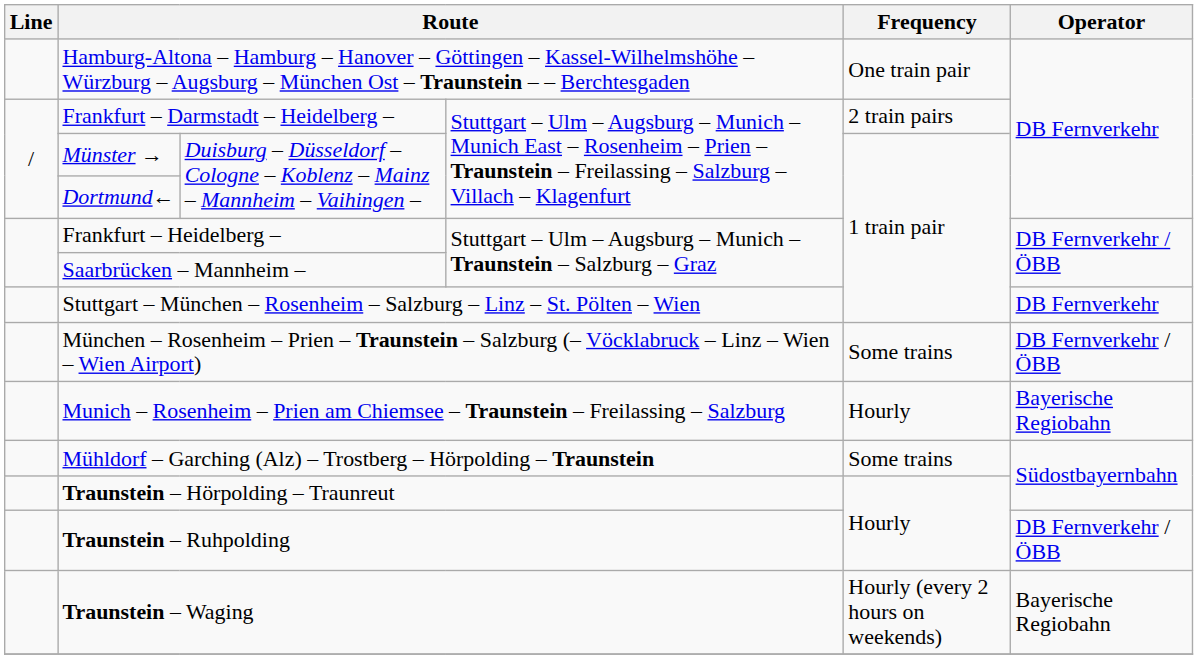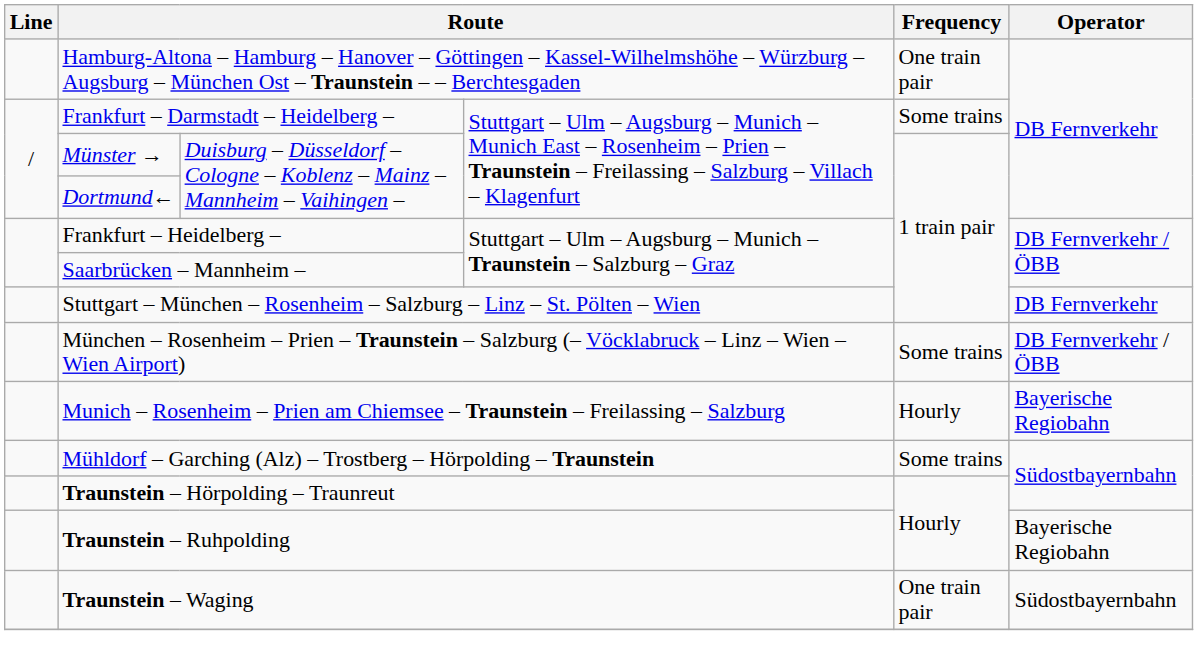(901, 116) 2 train pairs -> (951, 116) Some trains
(1093, 539) DB Fernverkehr /ÖBB -> (1063, 539) Bayerische Regiobahn
(918, 611) Hourly (every 2 hours on weekends) -> (940, 599) One train pair
(1064, 611) Bayerische Regiobahn -> (1095, 599) Südostbayernbahn
